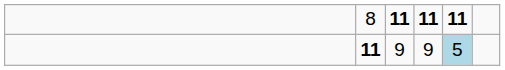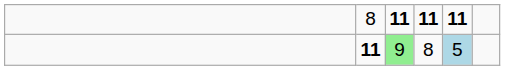(399, 49) no background -> (399, 49) lightgreen background
(428, 49) 9 -> (428, 49) 8
